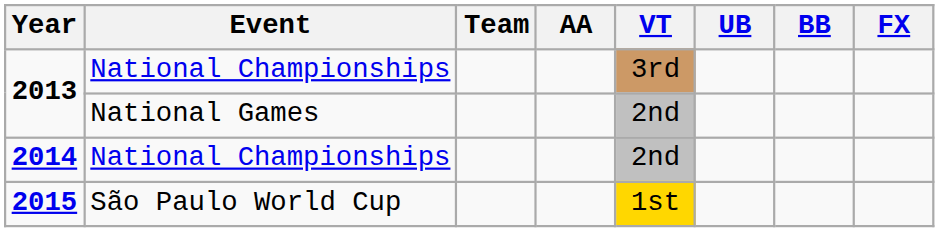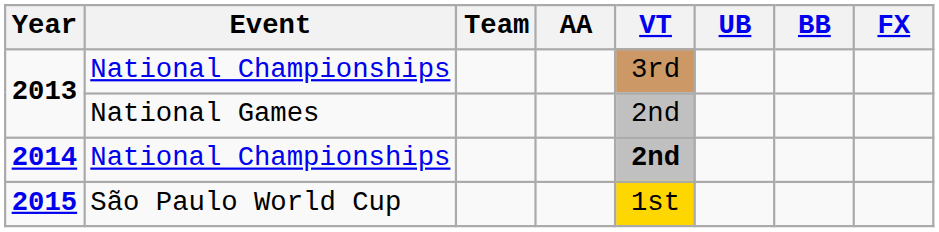(656, 160) normal -> (656, 160) bold
